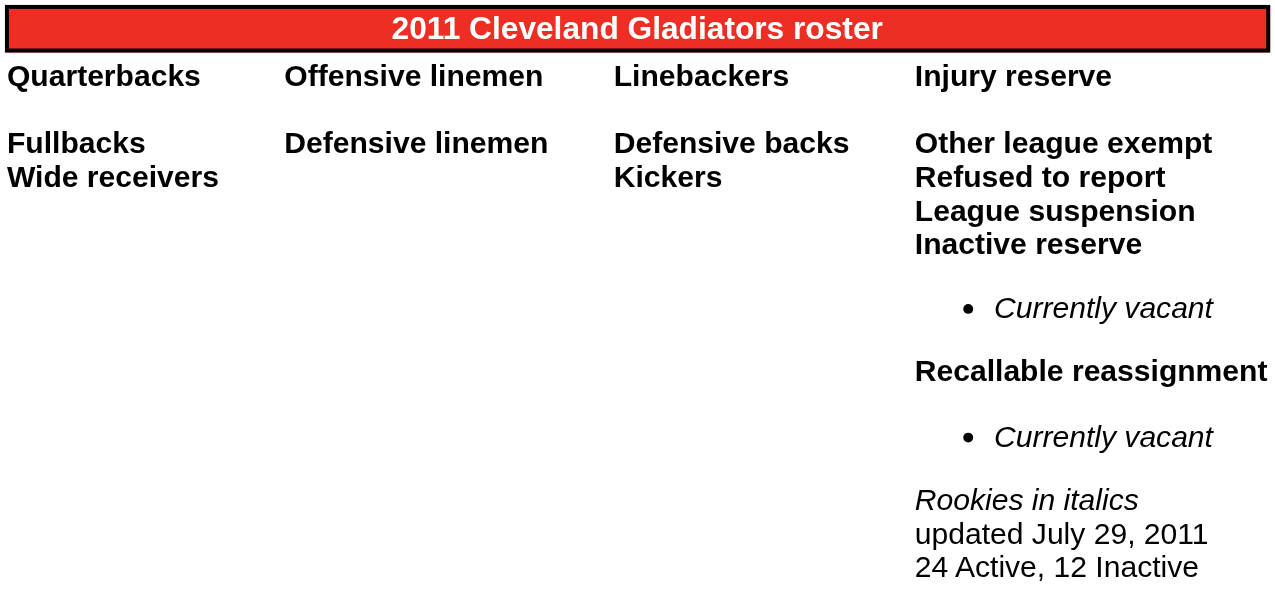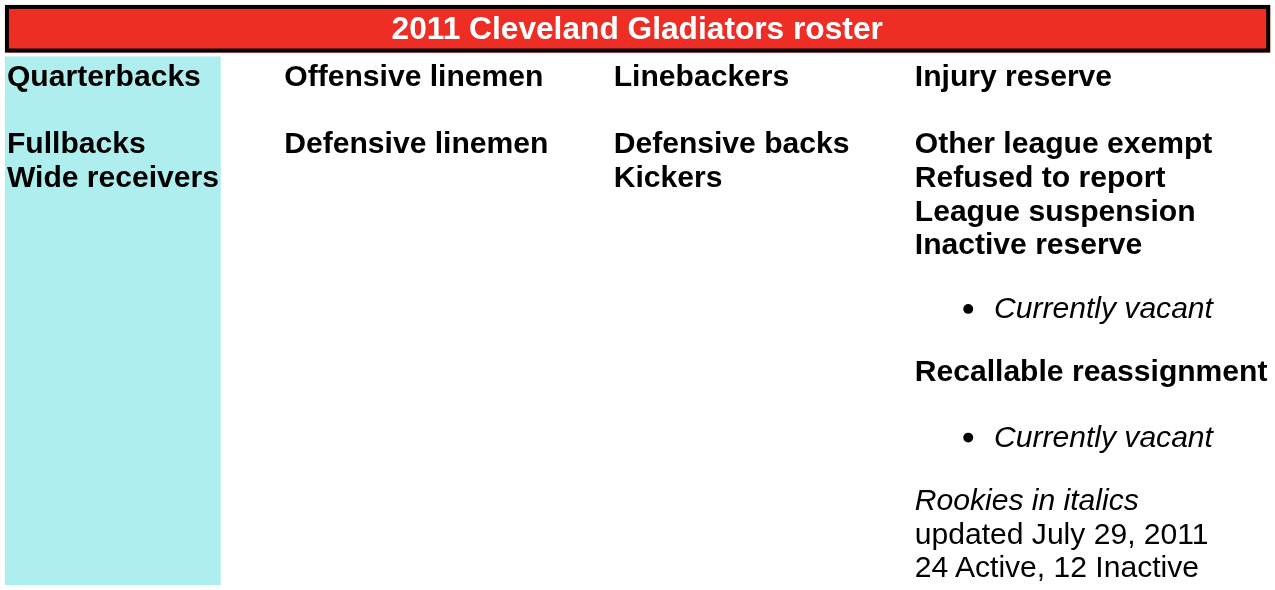(113, 126) no background -> (113, 126) paleturquoise background
